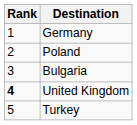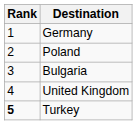(11, 91) bold -> (11, 91) normal
(11, 110) normal -> (11, 110) bold
